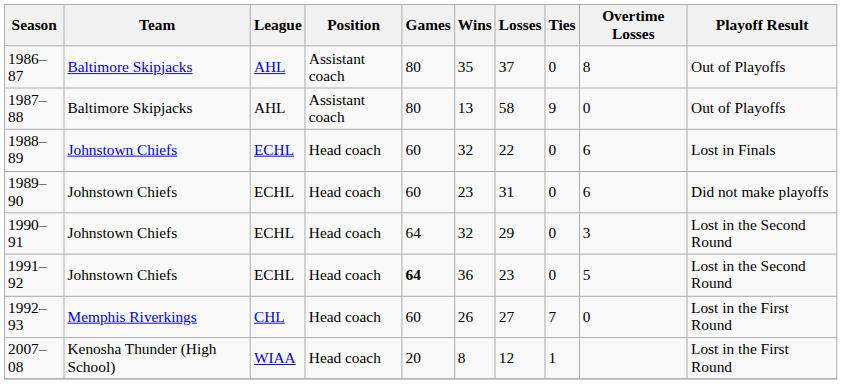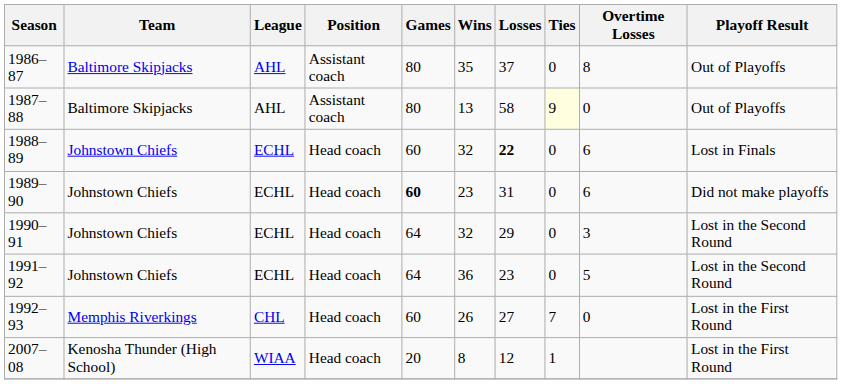(552, 108) no background -> (552, 108) lightyellow background
(506, 150) normal -> (506, 150) bold
(413, 191) normal -> (413, 191) bold
(413, 275) bold -> (413, 275) normal
